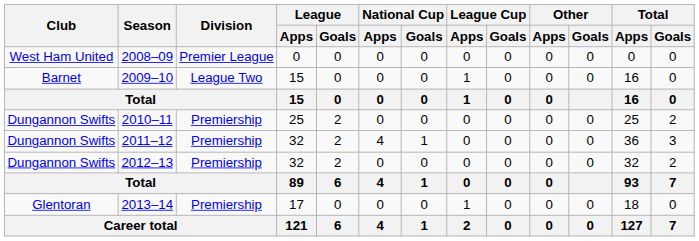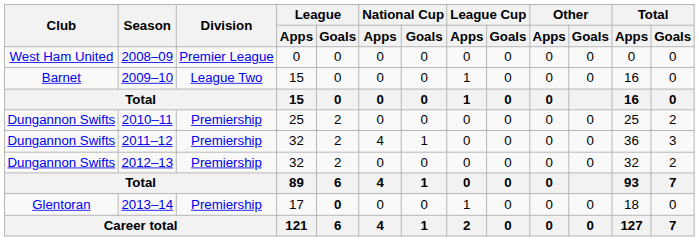(338, 204) normal -> (338, 204) bold
